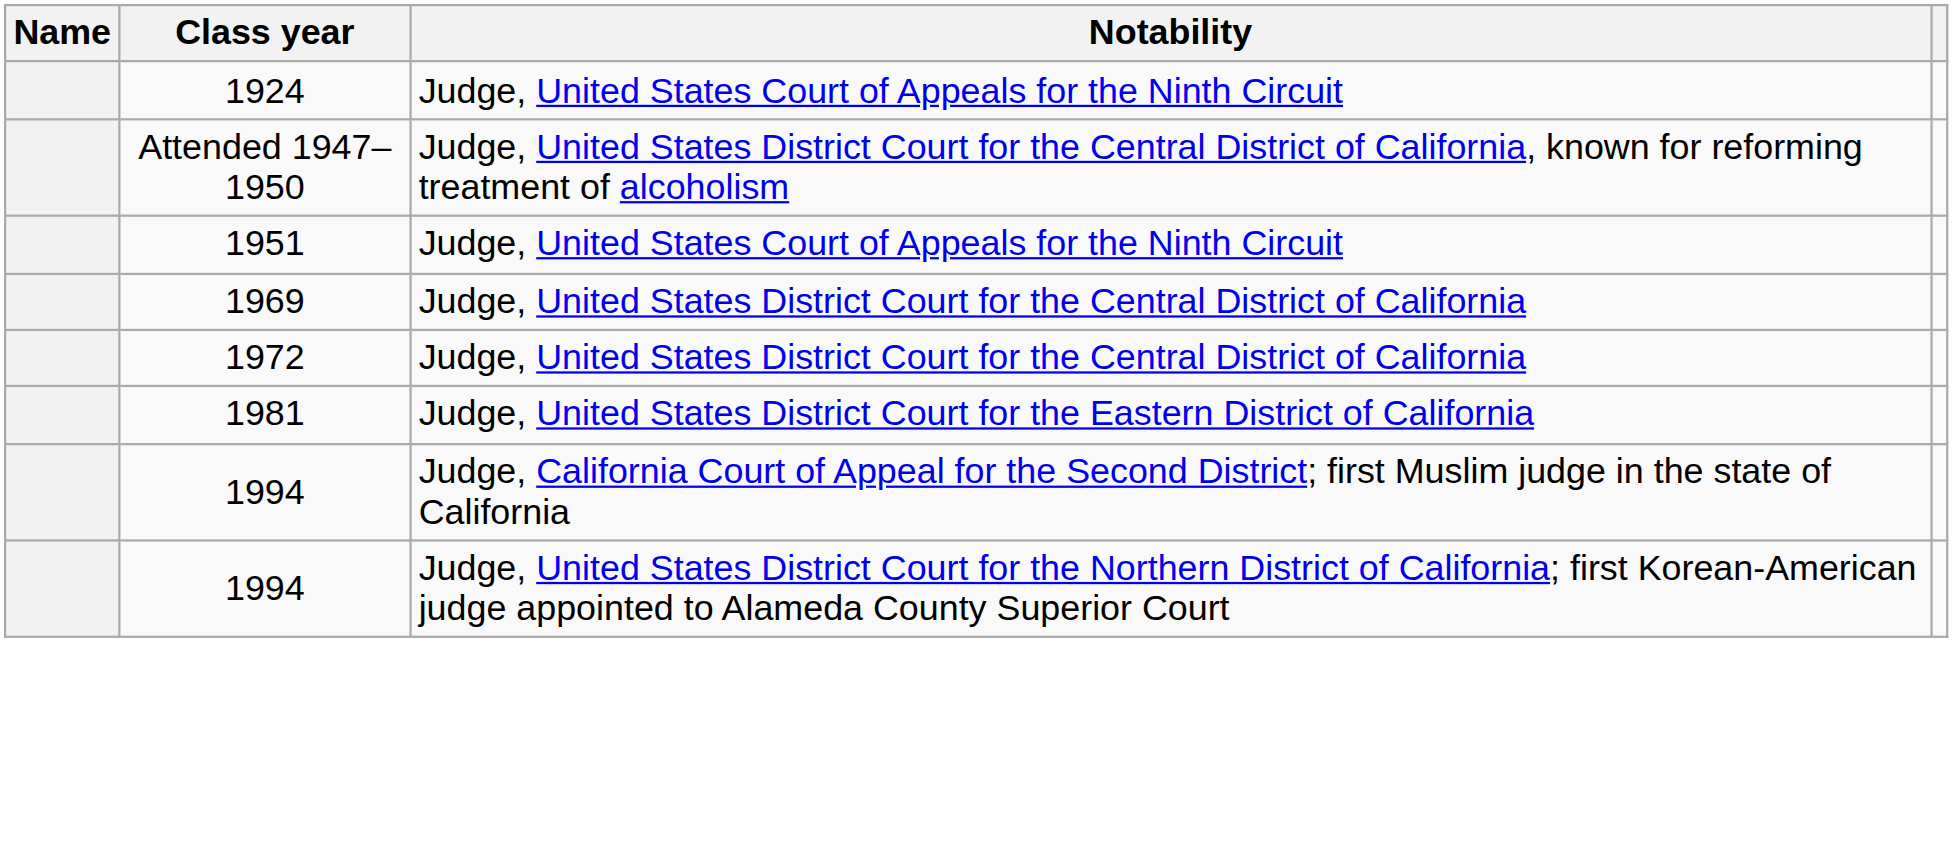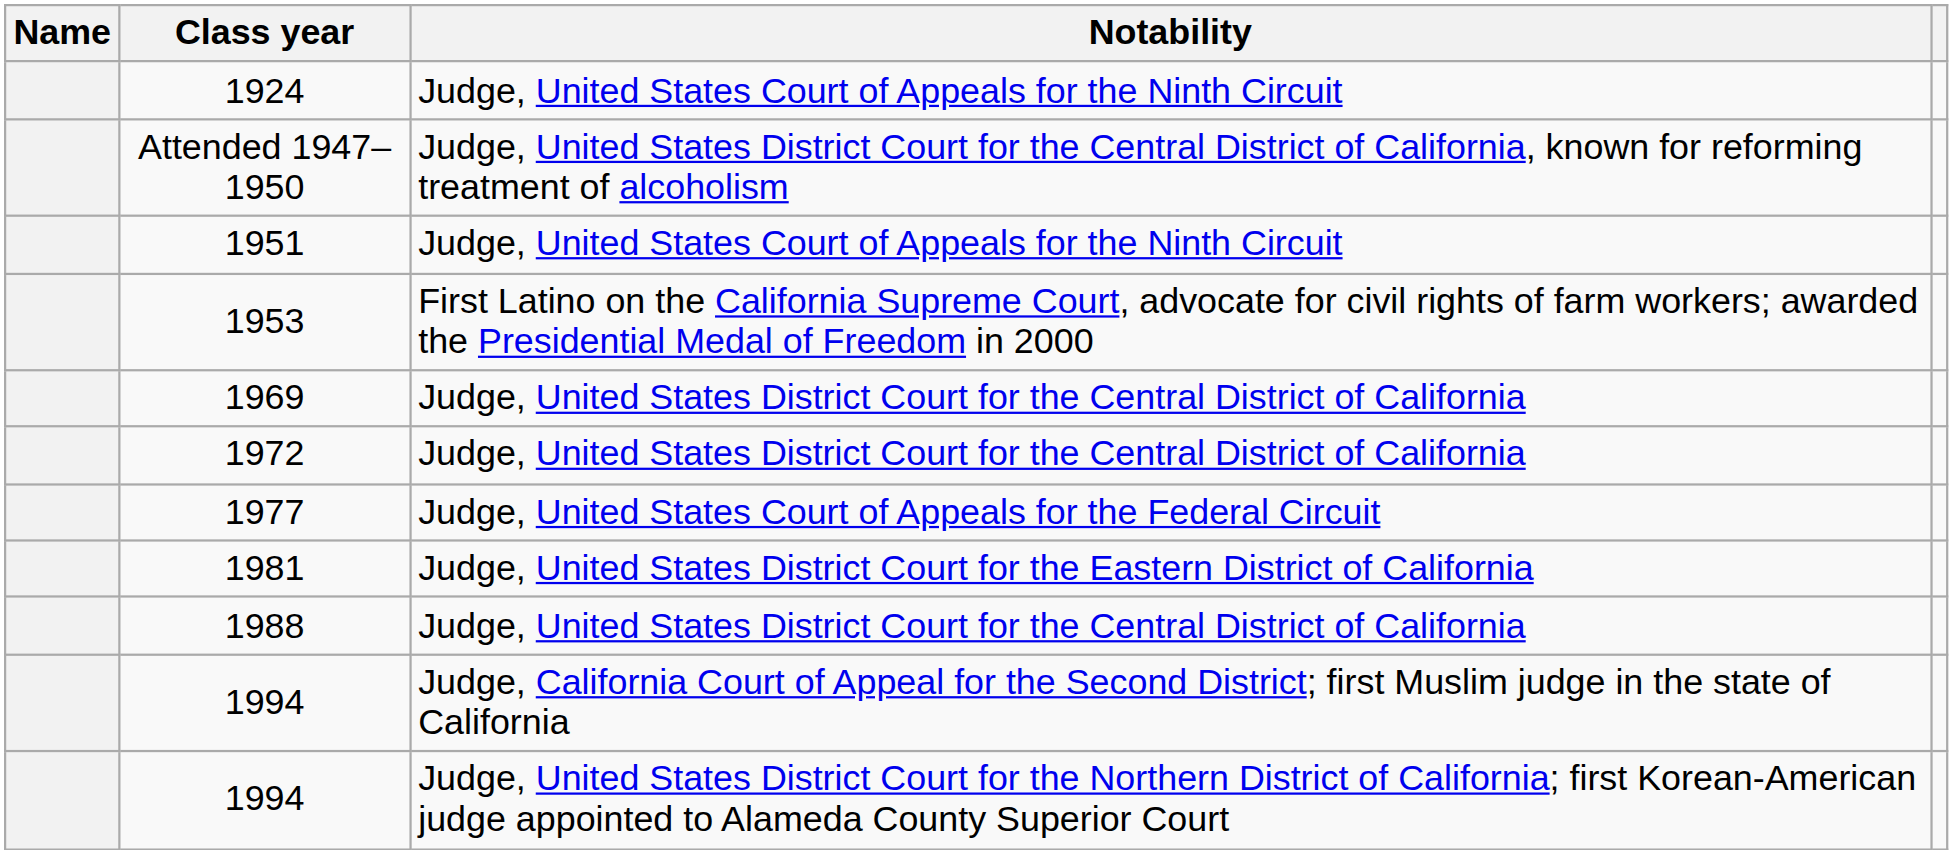+ row: (265, 320)
+ row: (265, 511)
+ row: (265, 625)
